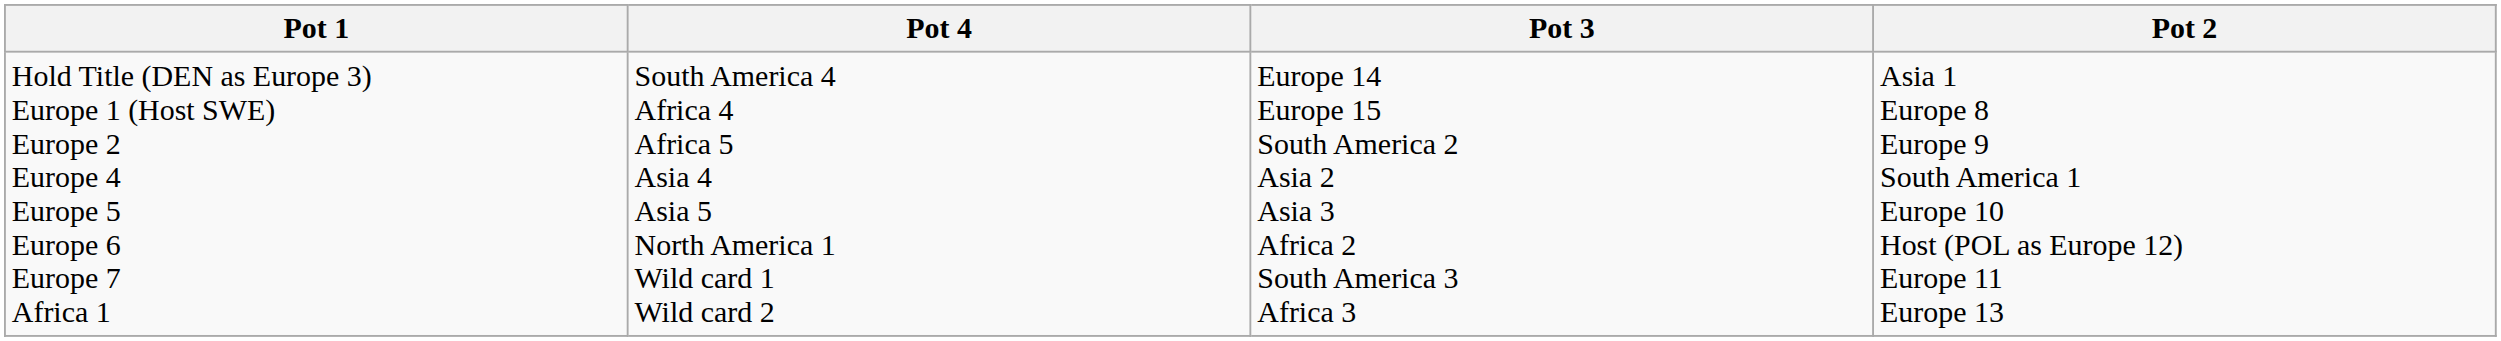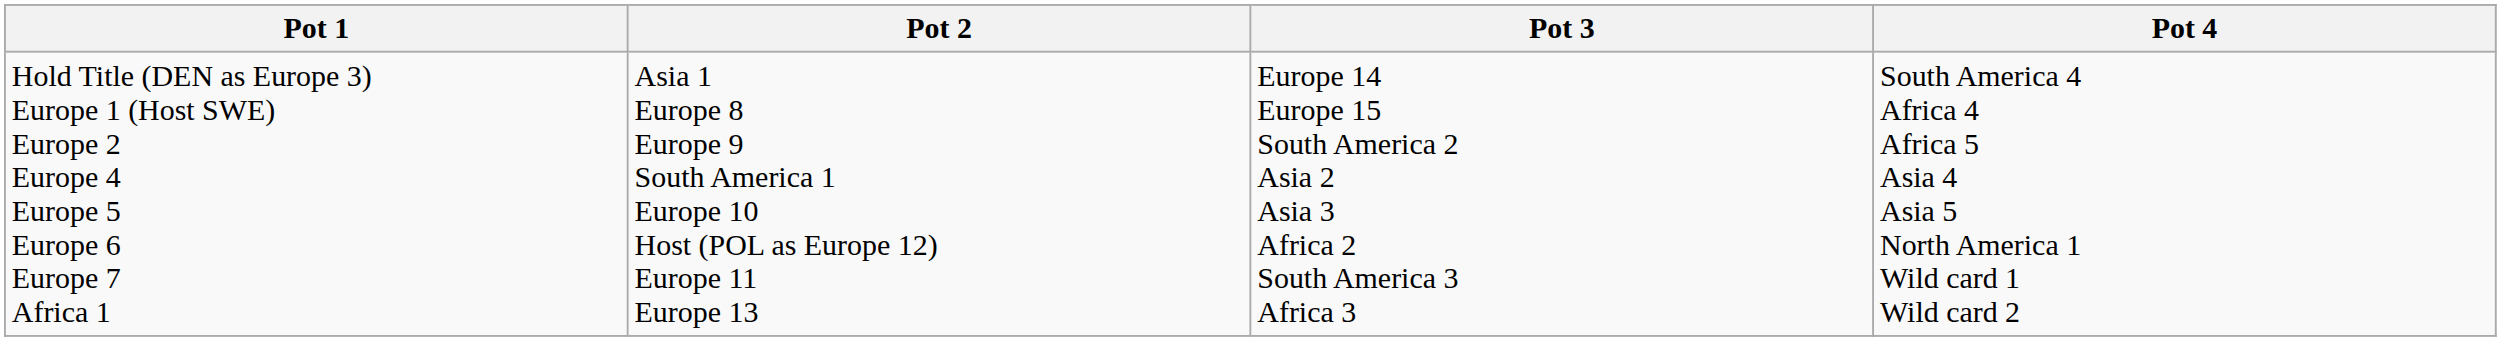columns swapped: (2185, 28) <-> (939, 28)
